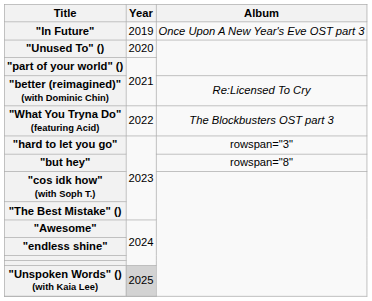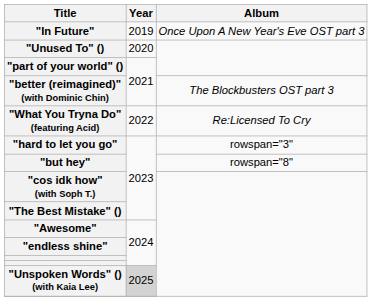(262, 90) Re:Licensed To Cry -> (262, 90) The Blockbusters OST part 3
(262, 121) The Blockbusters OST part 3 -> (262, 121) Re:Licensed To Cry
